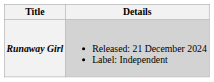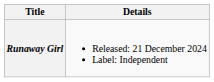(137, 54) lightgrey background -> (137, 54) no background
